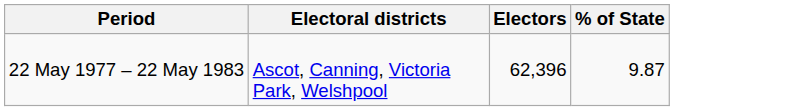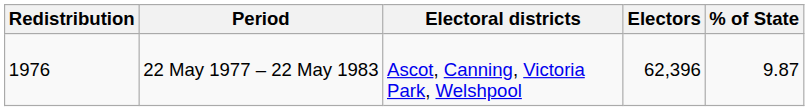+ column: (72, 19)
